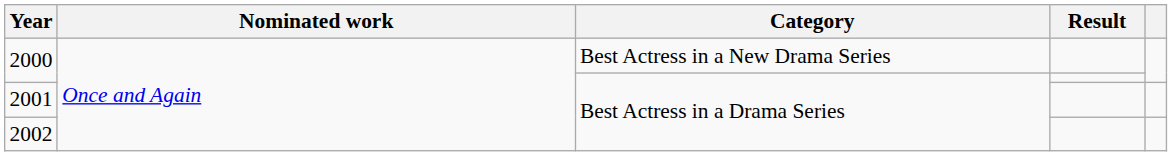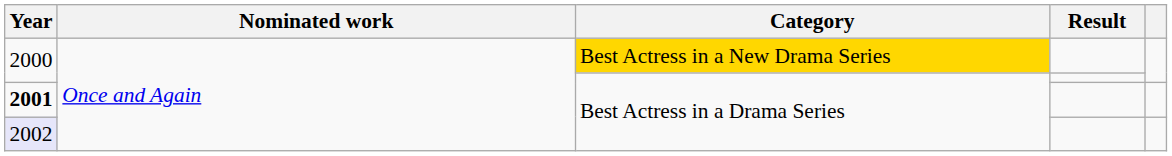(735, 55) no background -> (735, 55) gold background
(31, 99) normal -> (31, 99) bold
(31, 133) no background -> (31, 133) lavender background
